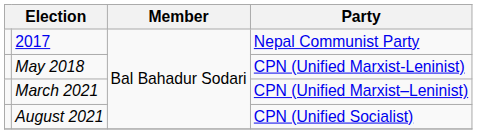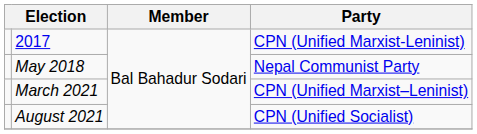(337, 41) Nepal Communist Party -> (359, 41) CPN (Unified Marxist-Leninist)
(359, 66) CPN (Unified Marxist-Leninist) -> (337, 66) Nepal Communist Party
